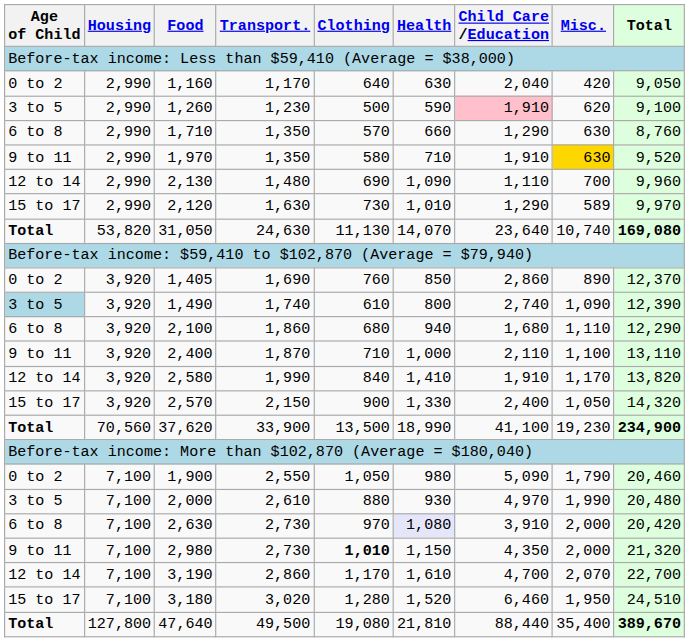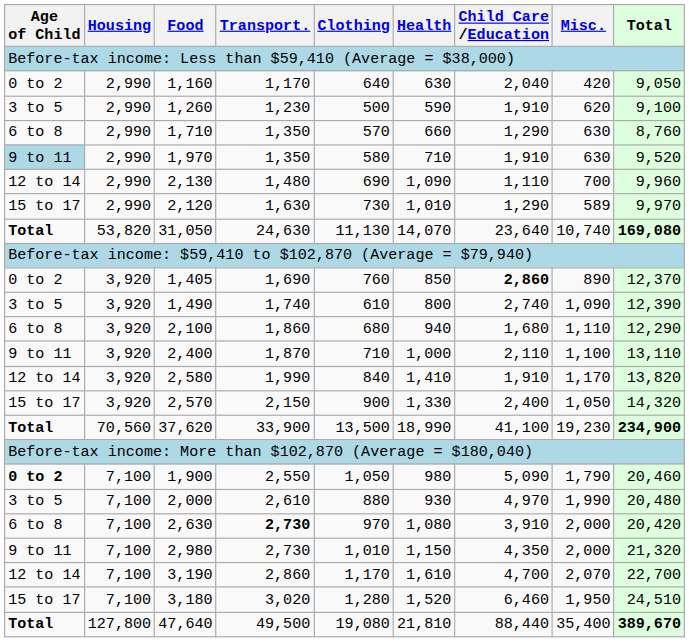(526, 108) pink background -> (526, 108) no background
(40, 157) no background -> (40, 157) lightblue background
(597, 157) gold background -> (597, 157) no background
(526, 280) normal -> (526, 280) bold
(35, 305) lightblue background -> (35, 305) no background
(35, 477) normal -> (35, 477) bold
(288, 526) normal -> (288, 526) bold
(429, 526) lavender background -> (429, 526) no background
(367, 550) bold -> (367, 550) normal
